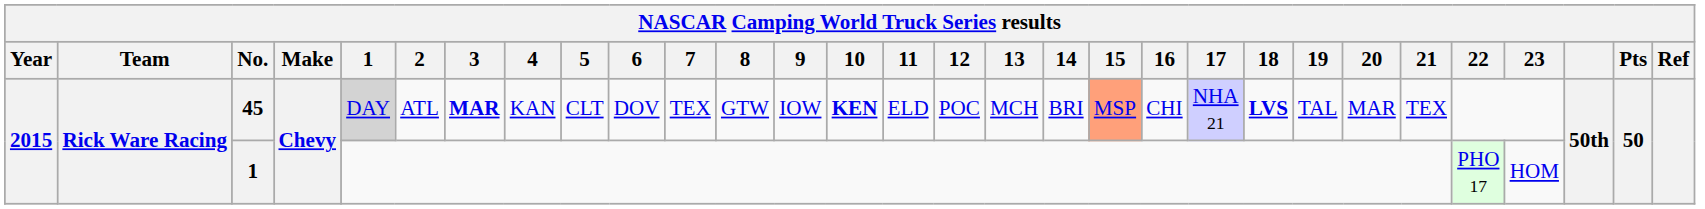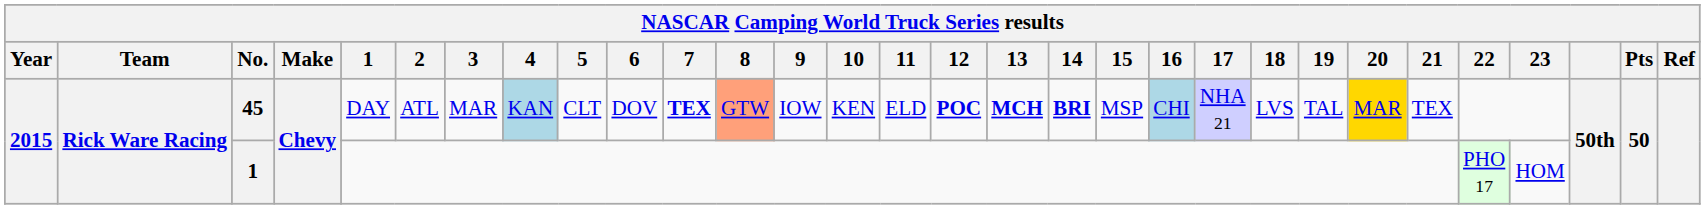(368, 109) lightgrey background -> (368, 109) no background
(474, 109) bold -> (473, 109) normal
(533, 109) no background -> (530, 109) lightblue background
(690, 109) normal -> (689, 109) bold
(745, 109) no background -> (745, 109) lightsalmon background
(855, 109) bold -> (853, 109) normal
(959, 109) normal -> (959, 109) bold
(1014, 109) normal -> (1017, 109) bold
(1066, 109) normal -> (1072, 109) bold
(1115, 109) lightsalmon background -> (1122, 109) no background
(1164, 109) no background -> (1171, 109) lightblue background
(1268, 109) bold -> (1275, 109) normal
(1372, 109) no background -> (1378, 109) gold background
